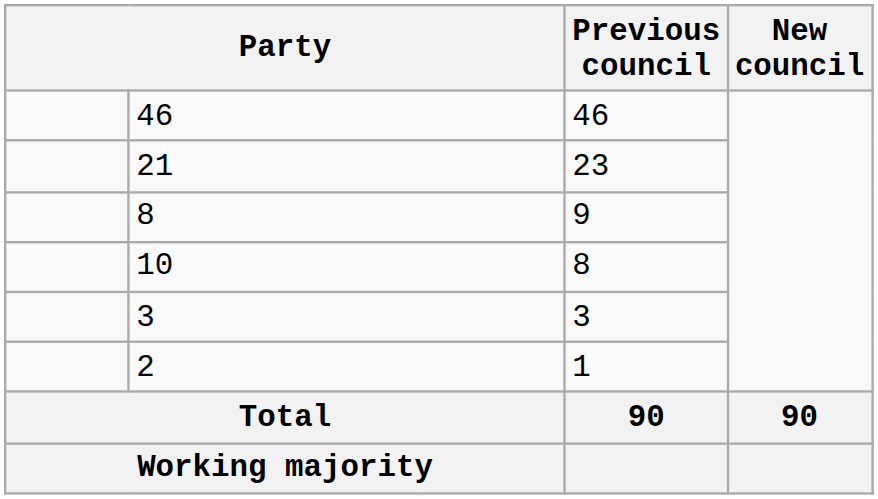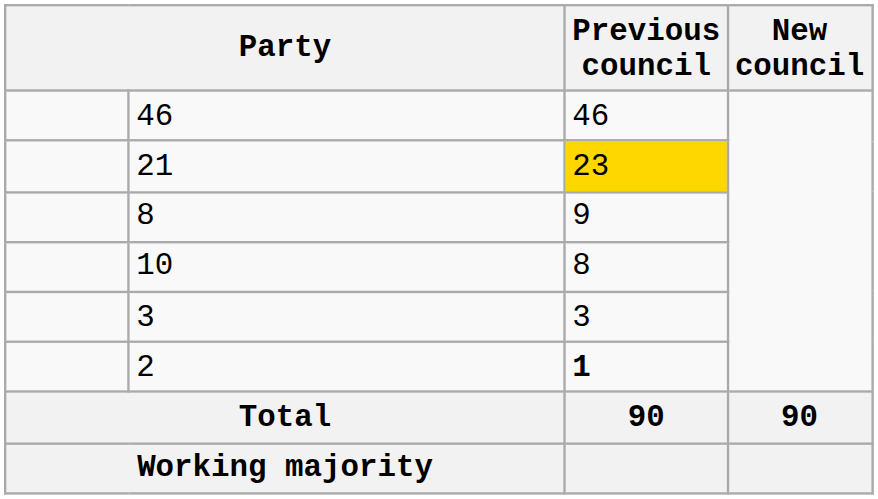(591, 166) no background -> (591, 166) gold background
(582, 367) normal -> (582, 367) bold
